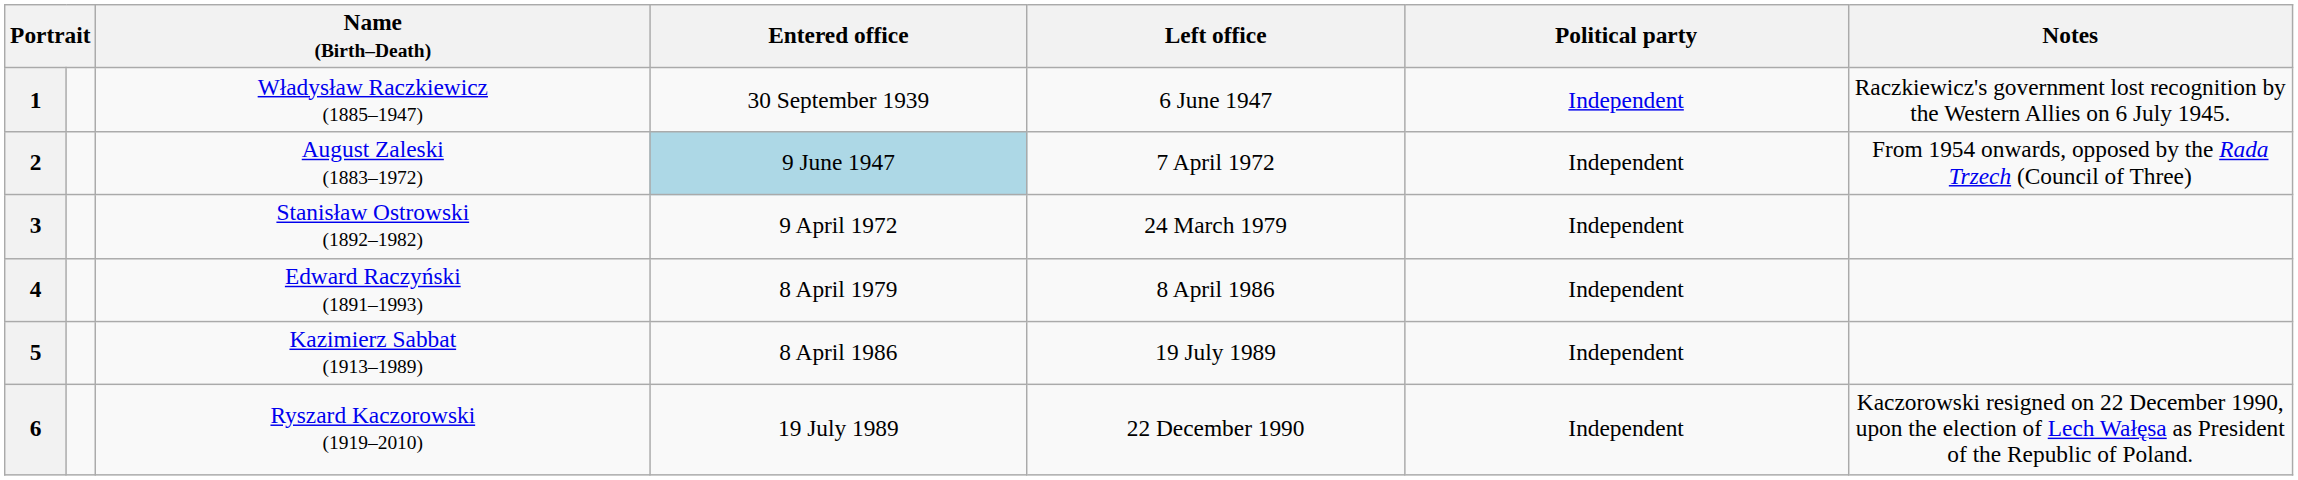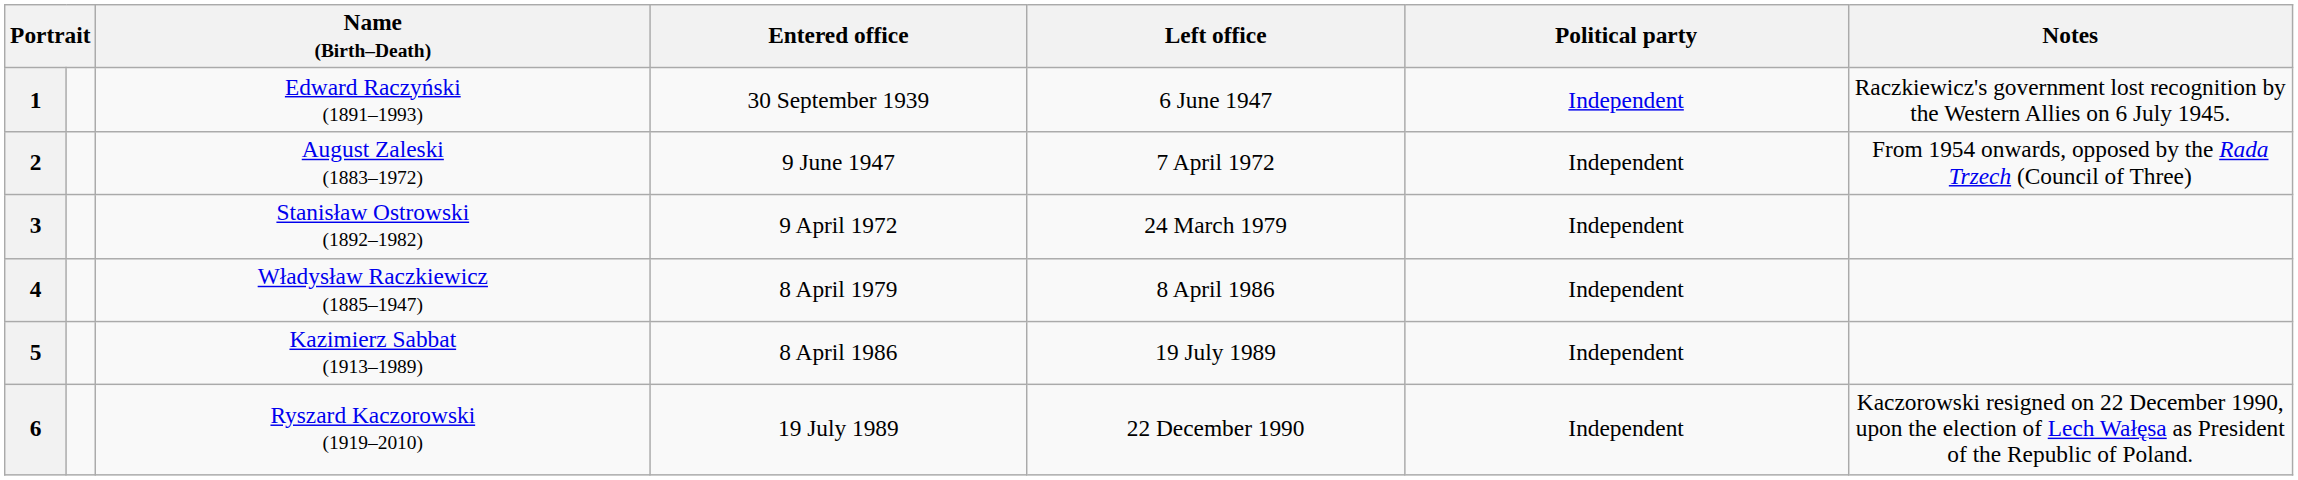(373, 99) Władysław Raczkiewicz (1885–1947) -> (373, 99) Edward Raczyński (1891–1993)
(838, 162) lightblue background -> (838, 162) no background
(373, 289) Edward Raczyński (1891–1993) -> (373, 289) Władysław Raczkiewicz (1885–1947)
